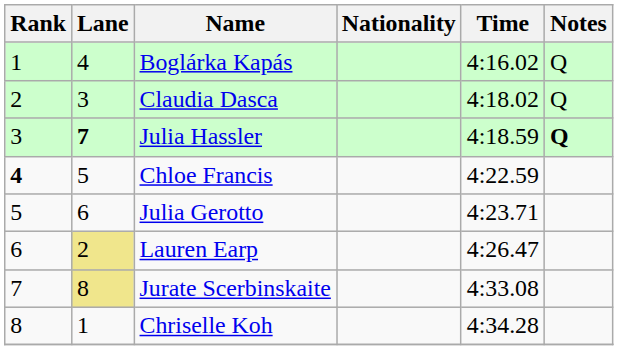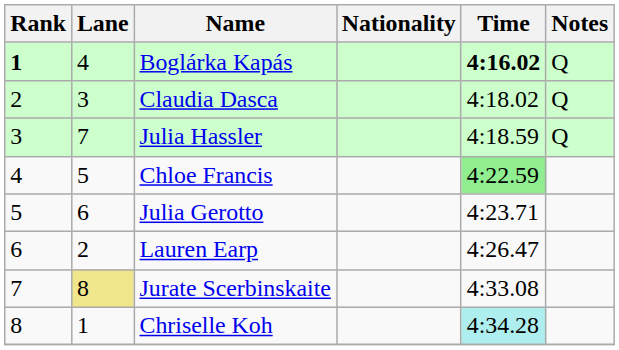(16, 61) normal -> (16, 61) bold
(503, 61) normal -> (504, 61) bold
(83, 136) bold -> (83, 136) normal
(559, 136) bold -> (560, 136) normal
(16, 174) bold -> (16, 174) normal
(503, 174) no background -> (503, 174) lightgreen background
(83, 250) khaki background -> (83, 250) no background
(503, 325) no background -> (503, 325) paleturquoise background
